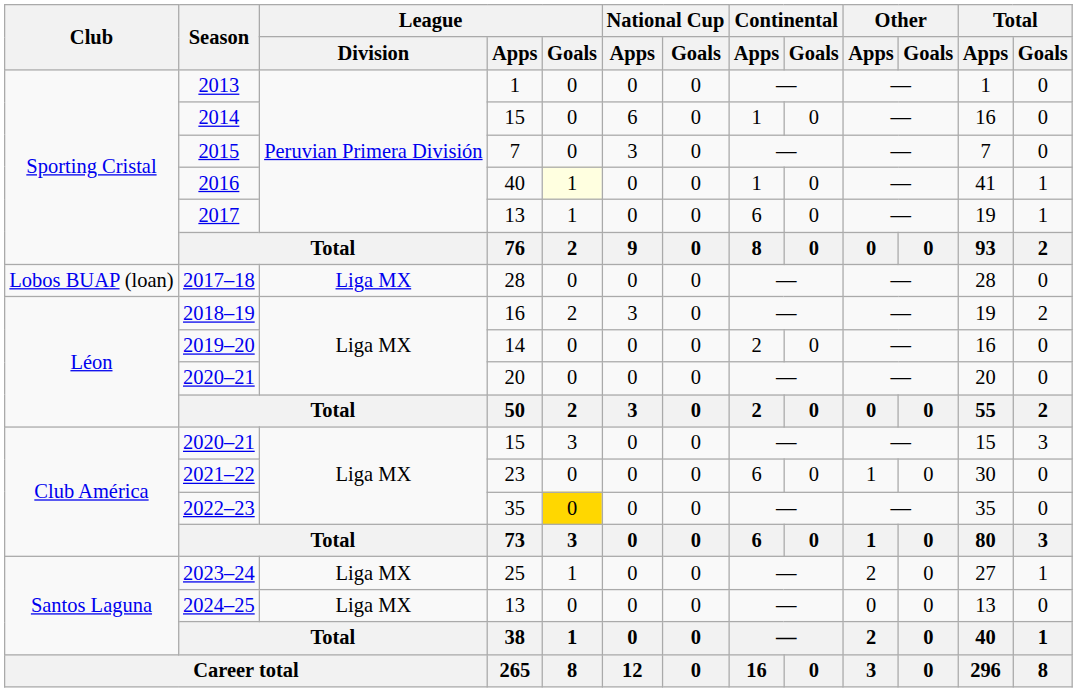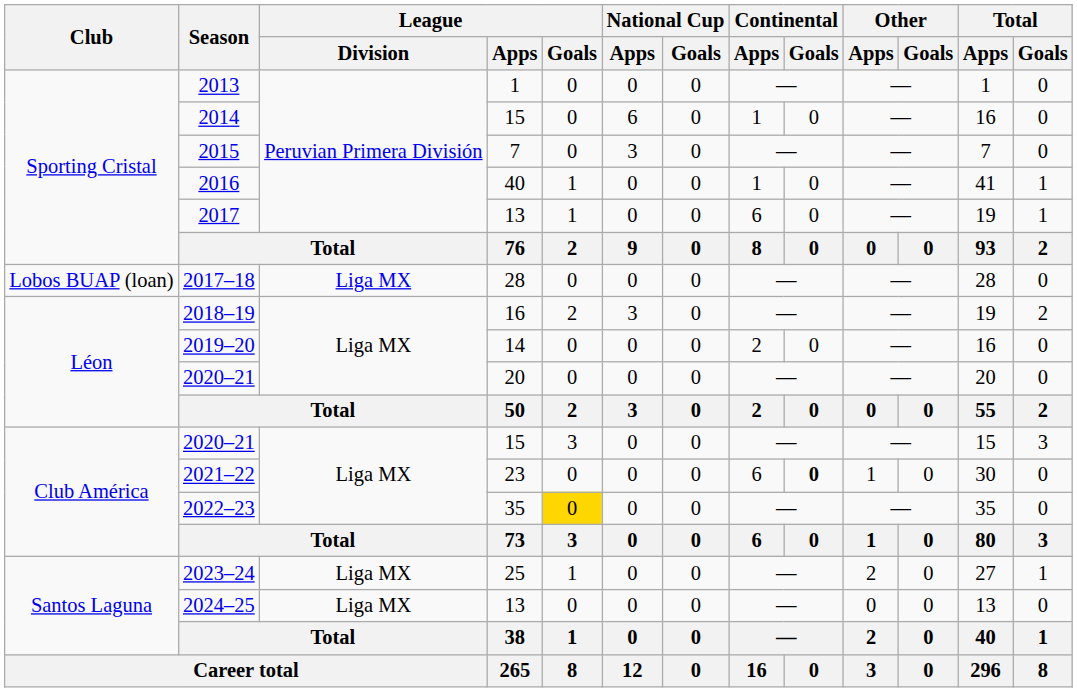(572, 183) lightyellow background -> (572, 183) no background
(814, 475) normal -> (814, 475) bold
